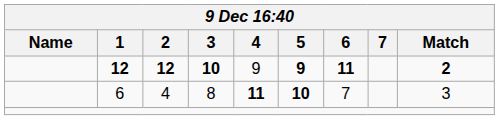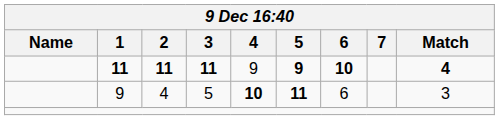(120, 68) 12 -> (120, 68) 11
(165, 68) 12 -> (164, 68) 11
(211, 68) 10 -> (208, 68) 11
(346, 68) 11 -> (344, 68) 10
(446, 68) 2 -> (446, 68) 4
(120, 94) 6 -> (120, 94) 9
(211, 94) 8 -> (208, 94) 5
(256, 94) 11 -> (254, 94) 10
(301, 94) 10 -> (299, 94) 11
(346, 94) 7 -> (344, 94) 6
